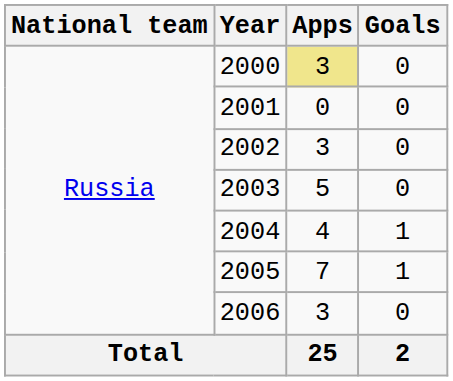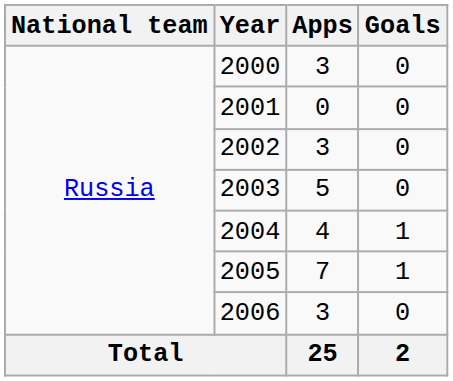(323, 67) khaki background -> (323, 67) no background
